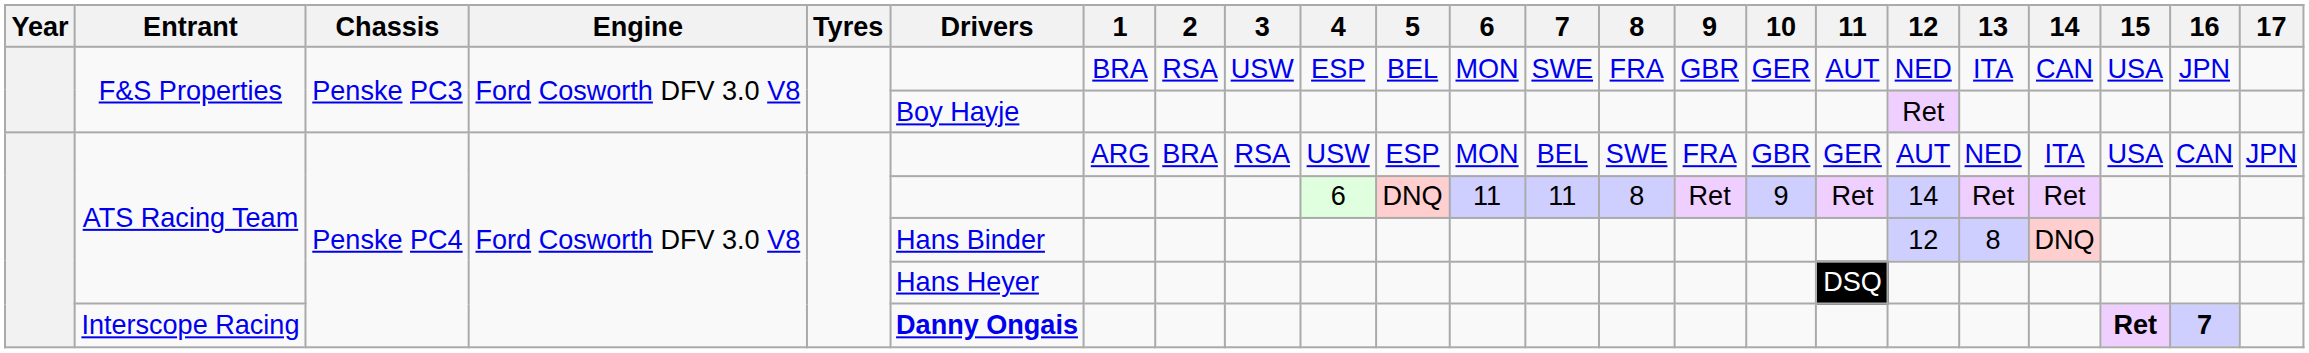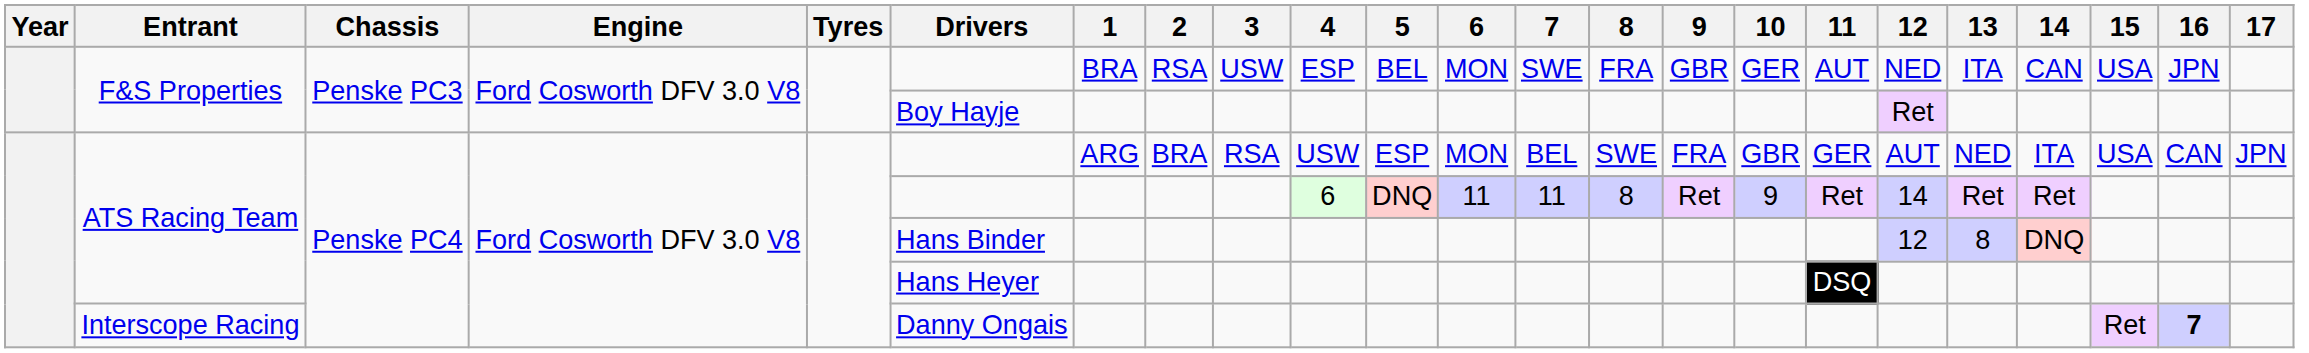(987, 325) bold -> (982, 325) normal
(2135, 325) bold -> (2125, 325) normal
